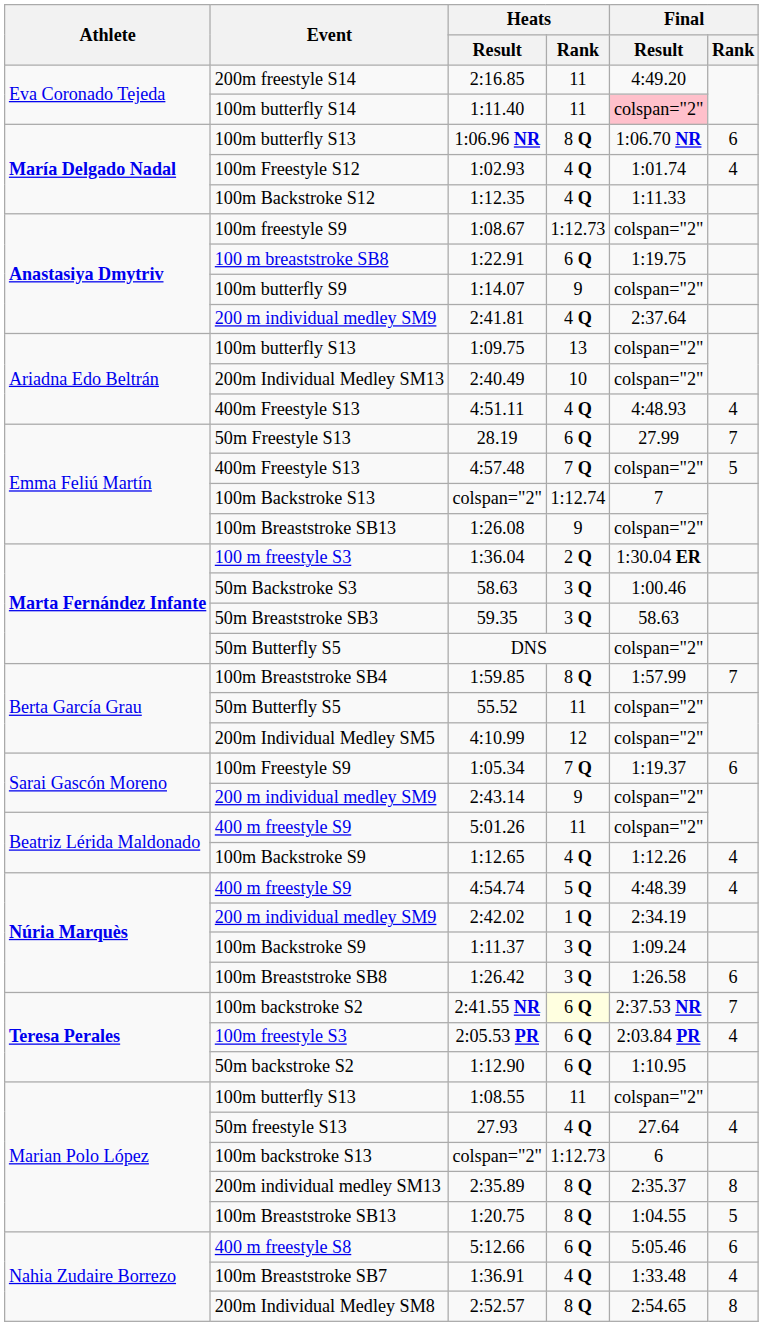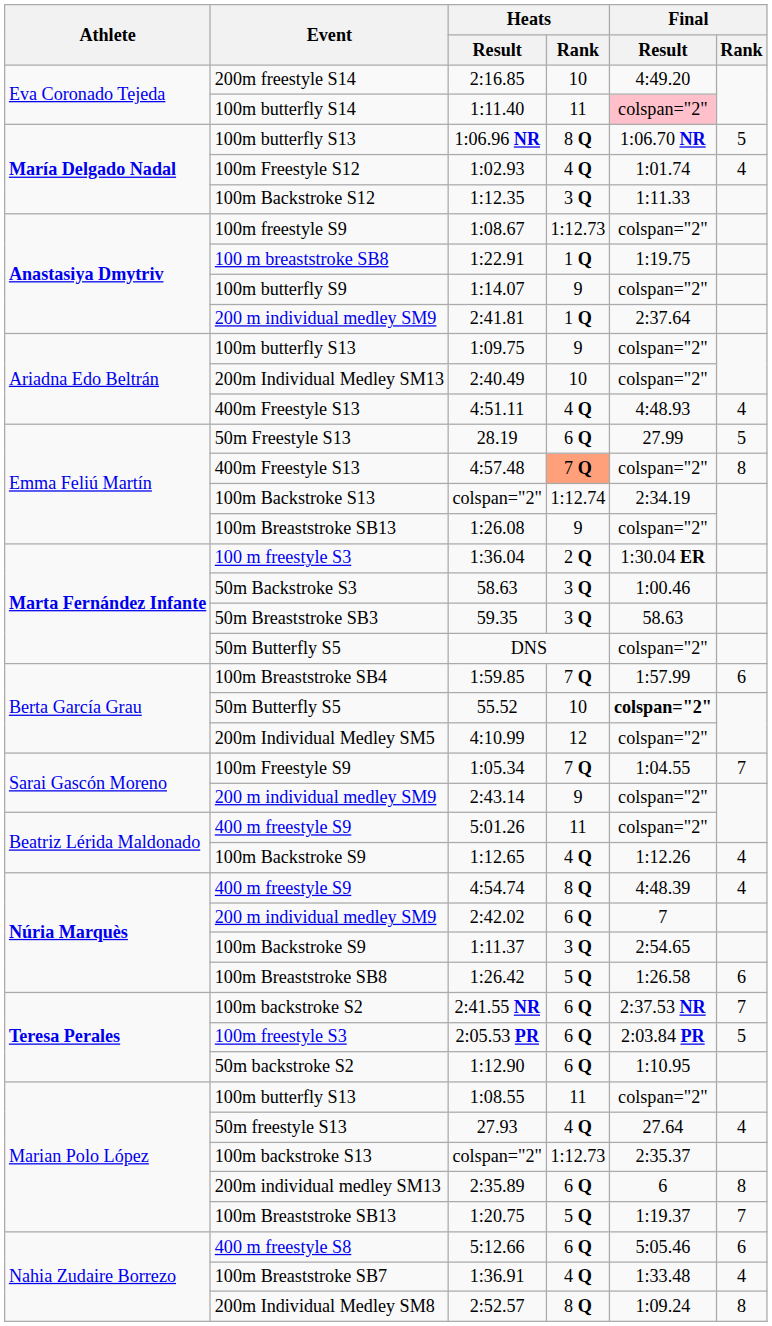(578, 79) 11 -> (578, 79) 10
(733, 139) 6 -> (742, 139) 5
(578, 199) 4 Q -> (578, 199) 3 Q
(578, 259) 6 Q -> (578, 259) 1 Q
(578, 319) 4 Q -> (578, 319) 1 Q
(578, 349) 13 -> (578, 349) 9
(733, 438) 7 -> (742, 438) 5
(578, 468) no background -> (578, 468) lightsalmon background
(733, 468) 5 -> (742, 468) 8
(659, 498) 7 -> (663, 498) 2:34.19
(578, 678) 8 Q -> (578, 678) 7 Q
(733, 678) 7 -> (742, 678) 6
(578, 708) 11 -> (578, 708) 10
(659, 708) normal -> (663, 708) bold
(659, 767) 1:19.37 -> (663, 767) 1:04.55
(733, 767) 6 -> (742, 767) 7
(578, 887) 5 Q -> (578, 887) 8 Q
(578, 917) 1 Q -> (578, 917) 6 Q
(659, 917) 2:34.19 -> (663, 917) 7
(659, 947) 1:09.24 -> (663, 947) 2:54.65
(578, 977) 3 Q -> (578, 977) 5 Q
(578, 1007) lightyellow background -> (578, 1007) no background
(733, 1037) 4 -> (742, 1037) 5
(659, 1157) 6 -> (663, 1157) 2:35.37
(578, 1186) 8 Q -> (578, 1186) 6 Q
(659, 1186) 2:35.37 -> (663, 1186) 6
(578, 1216) 8 Q -> (578, 1216) 5 Q
(659, 1216) 1:04.55 -> (663, 1216) 1:19.37
(733, 1216) 5 -> (742, 1216) 7
(659, 1306) 2:54.65 -> (663, 1306) 1:09.24
